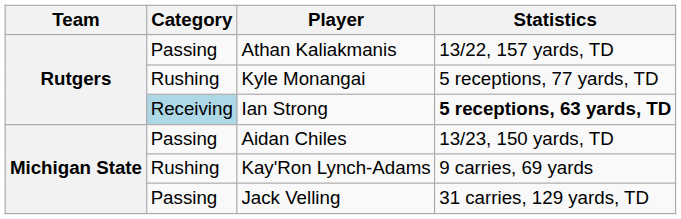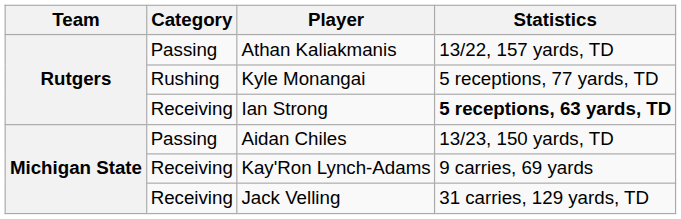(192, 109) lightblue background -> (192, 109) no background
(185, 168) Rushing -> (192, 168) Receiving
(184, 198) Passing -> (192, 198) Receiving
